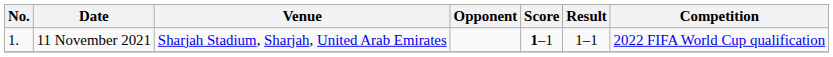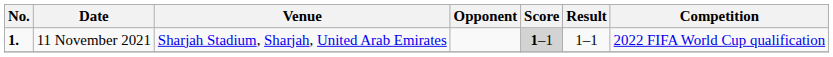(13, 39) normal -> (13, 39) bold
(542, 39) no background -> (542, 39) lightgrey background
